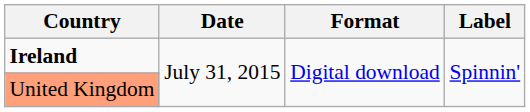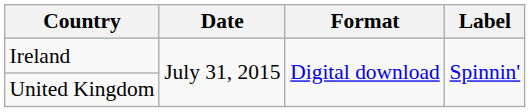(43, 55) bold -> (40, 55) normal
(82, 89) lightsalmon background -> (82, 89) no background
